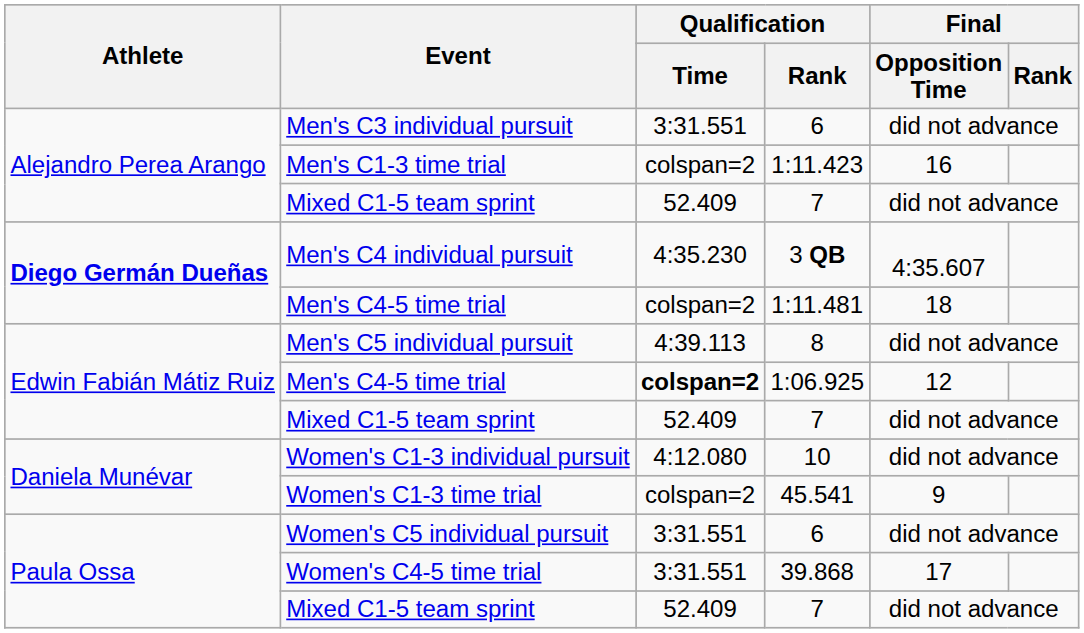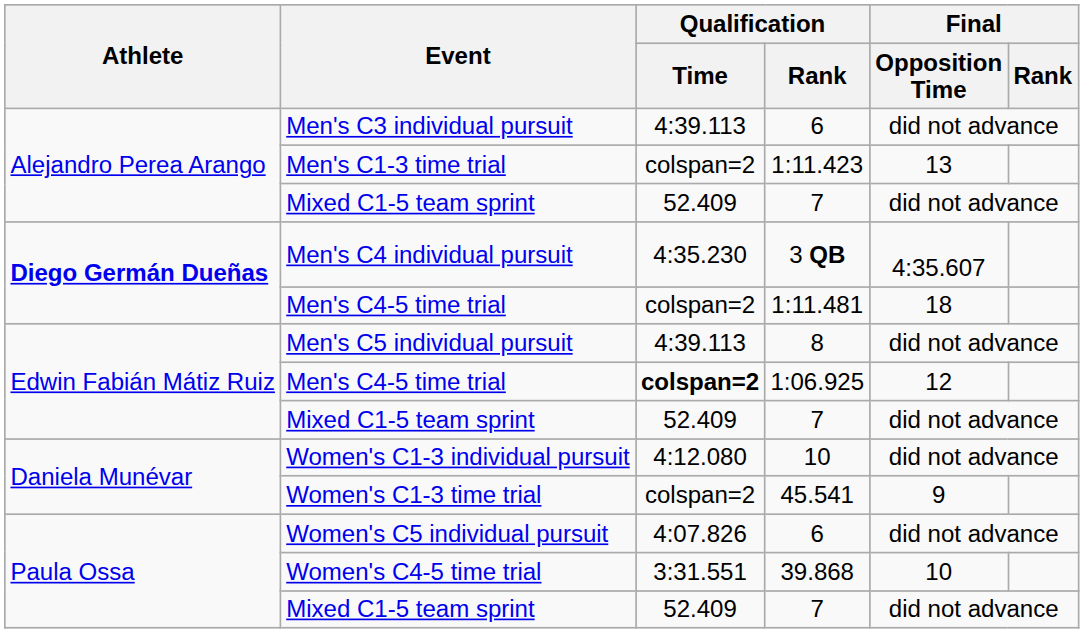(700, 127) 3:31.551 -> (700, 127) 4:39.113
(939, 165) 16 -> (939, 165) 13
(700, 534) 3:31.551 -> (700, 534) 4:07.826
(939, 572) 17 -> (939, 572) 10
